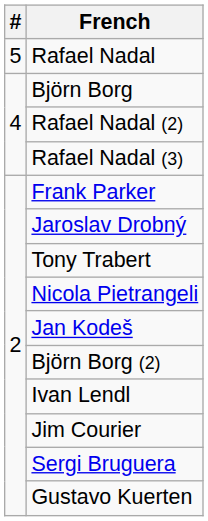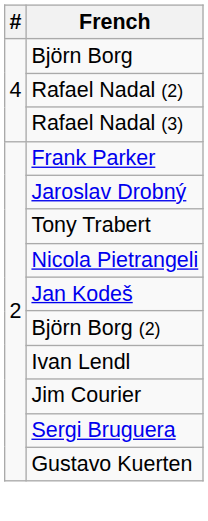- row: (93, 55)
